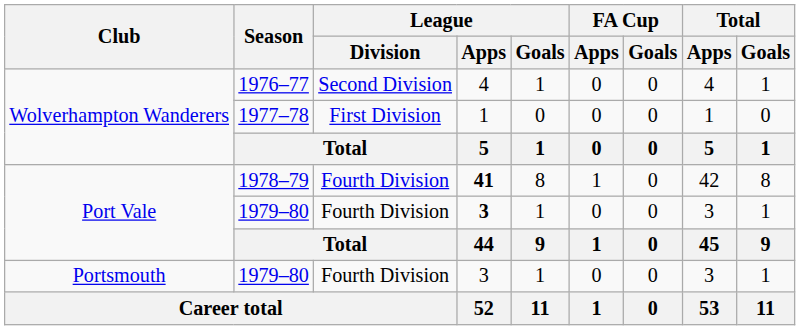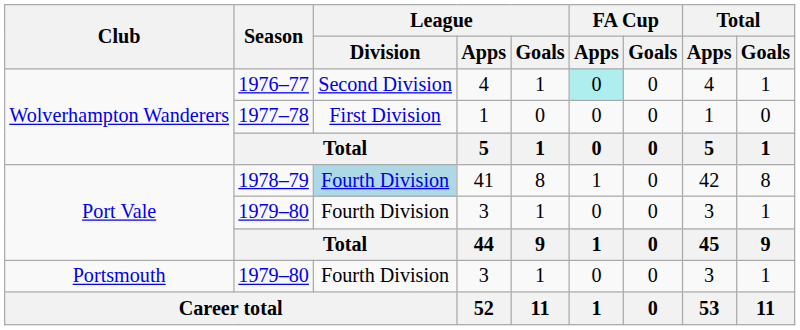(596, 84) no background -> (596, 84) paleturquoise background
(385, 180) no background -> (385, 180) lightblue background
(484, 180) bold -> (484, 180) normal
(484, 212) bold -> (484, 212) normal
